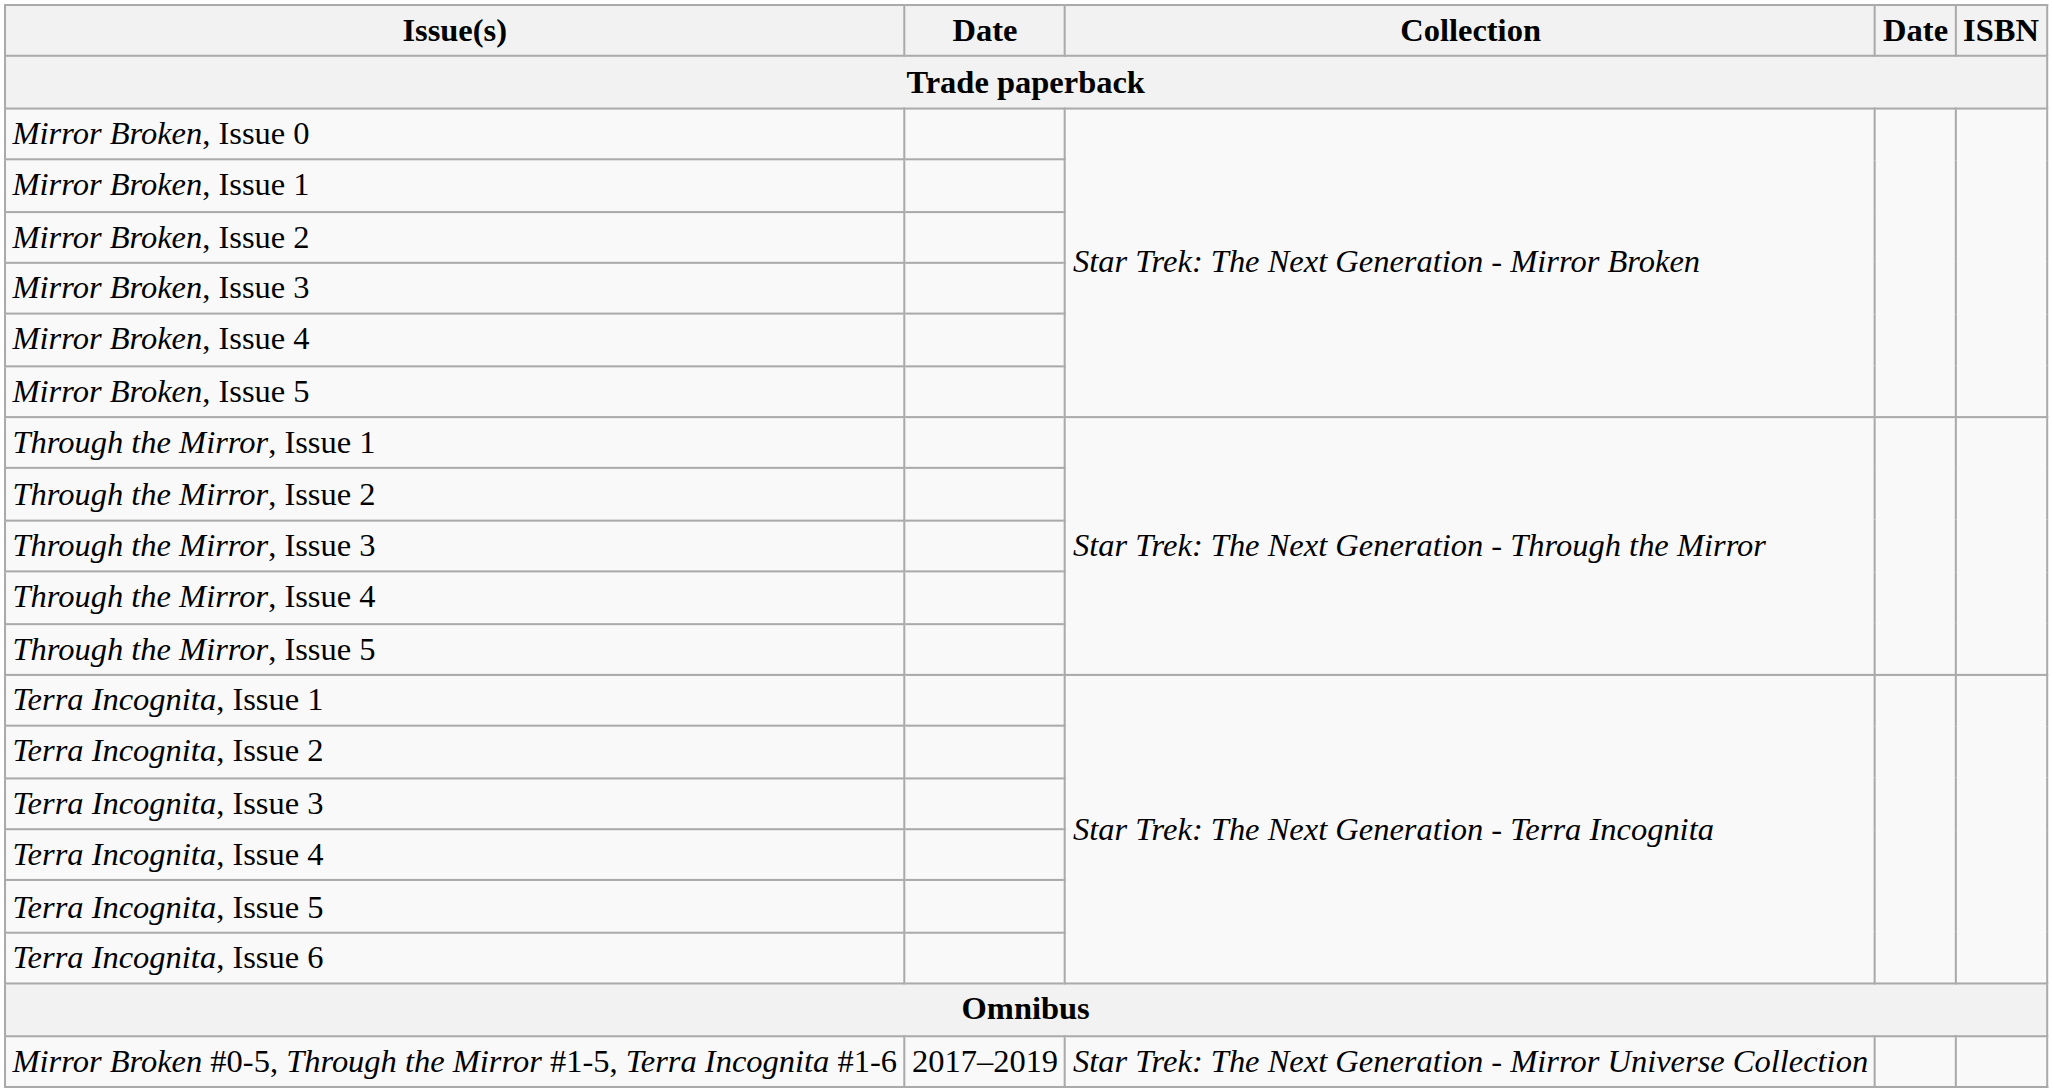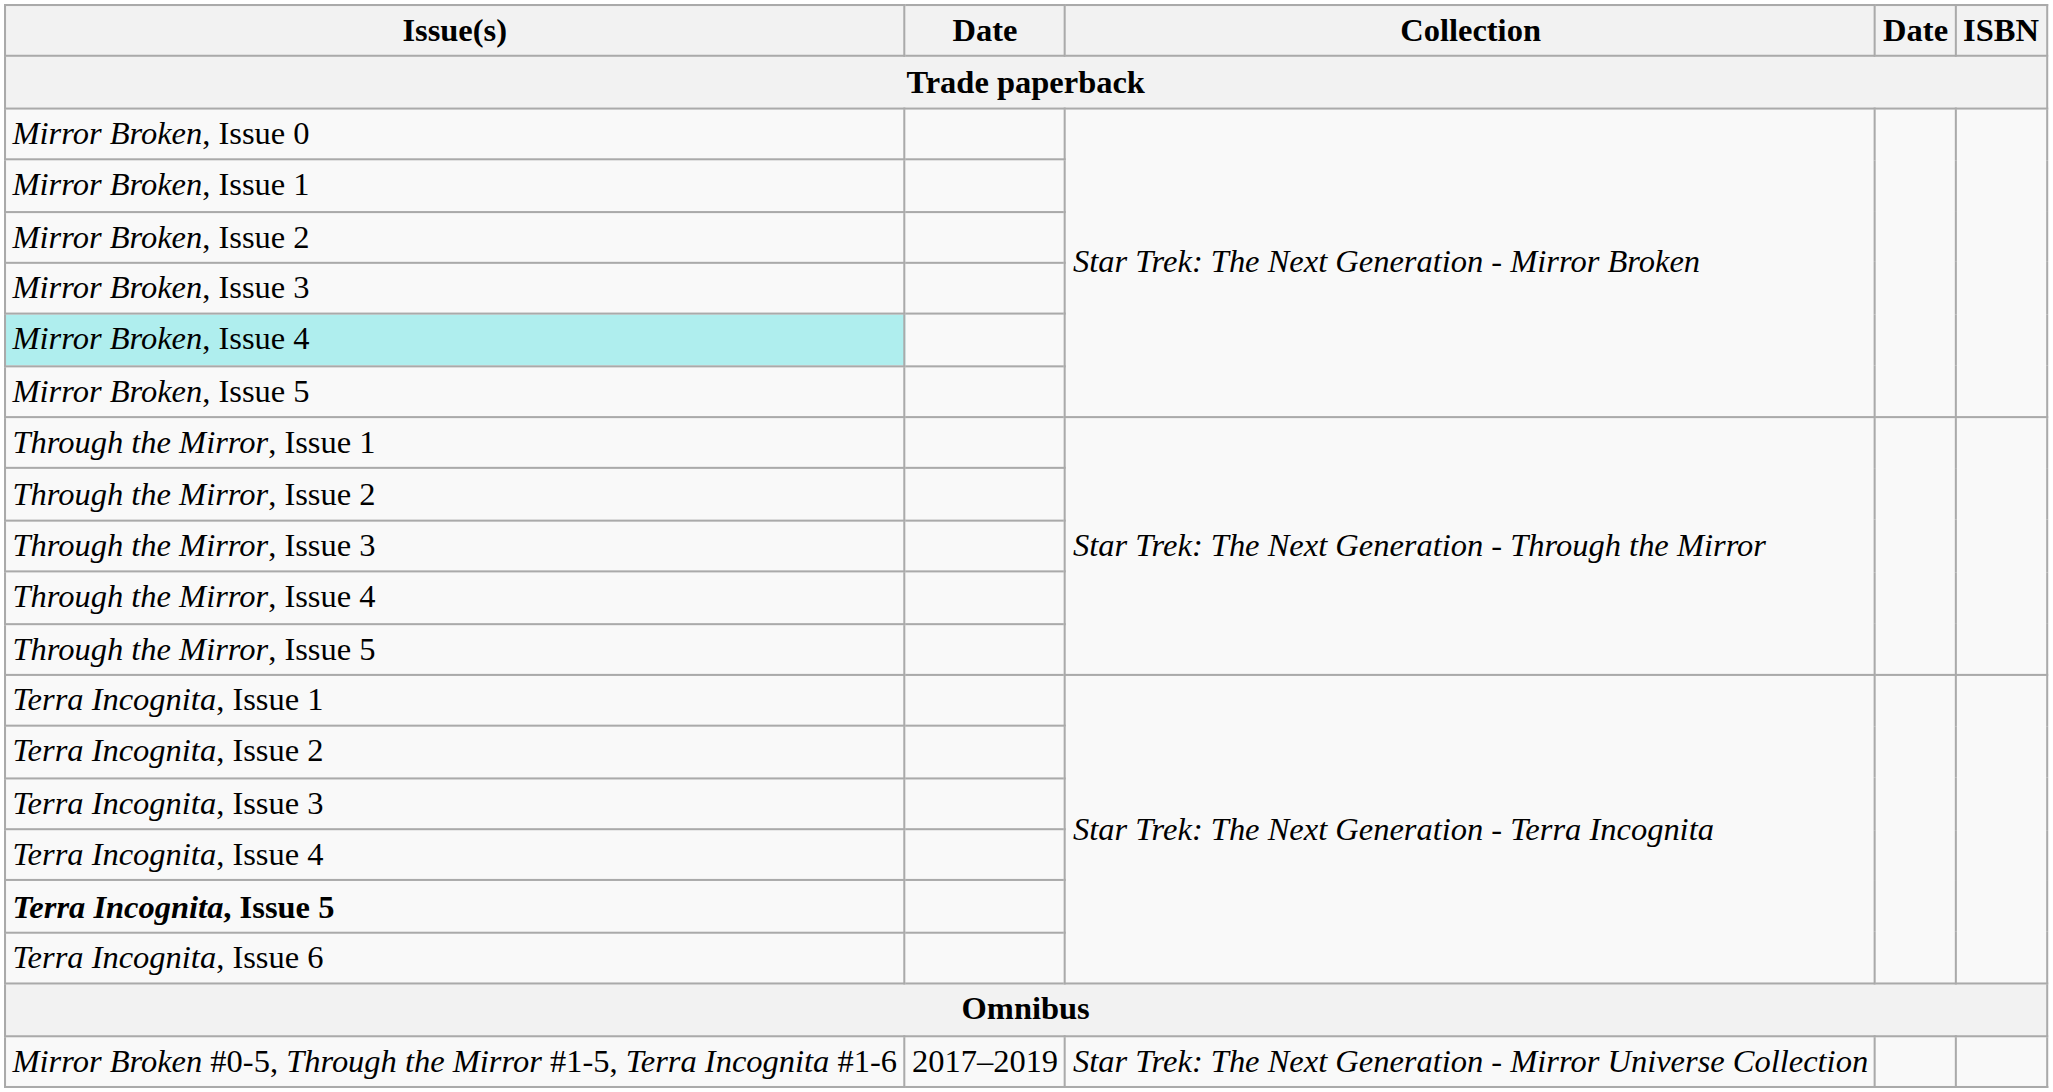(161, 339) no background -> (161, 339) paleturquoise background
(168, 905) normal -> (173, 905) bold
